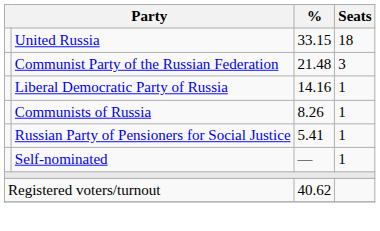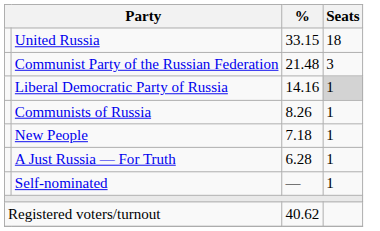(342, 87) no background -> (330, 87) lightgrey background
+ row: (51, 135)
+ row: (95, 159)
- row: (153, 135)
